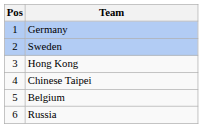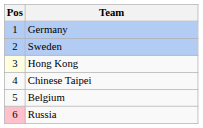(15, 64) no background -> (15, 64) lightyellow background
(15, 115) no background -> (15, 115) pink background
